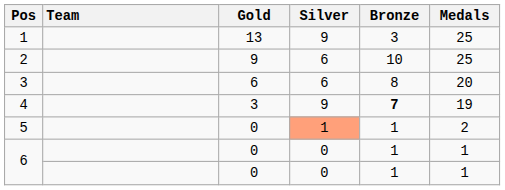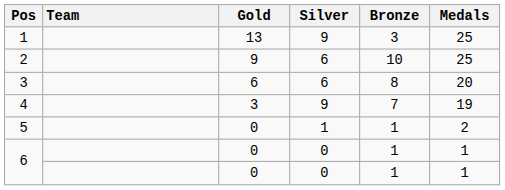(394, 106) bold -> (394, 106) normal
(324, 128) lightsalmon background -> (324, 128) no background
